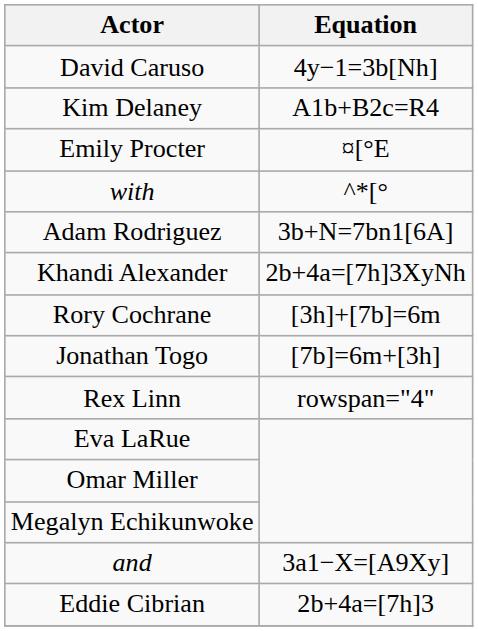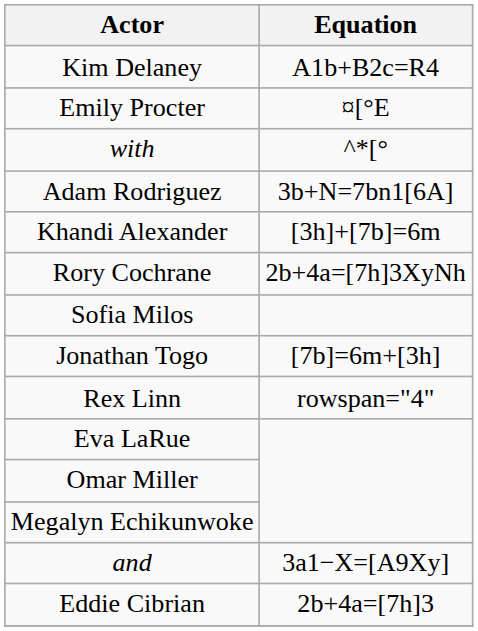- row: (132, 66)
(366, 273) 2b+4a=[7h]3XyNh -> (366, 231) [3h]+[7b]=6m
(366, 314) [3h]+[7b]=6m -> (366, 273) 2b+4a=[7h]3XyNh
+ row: (132, 314)
